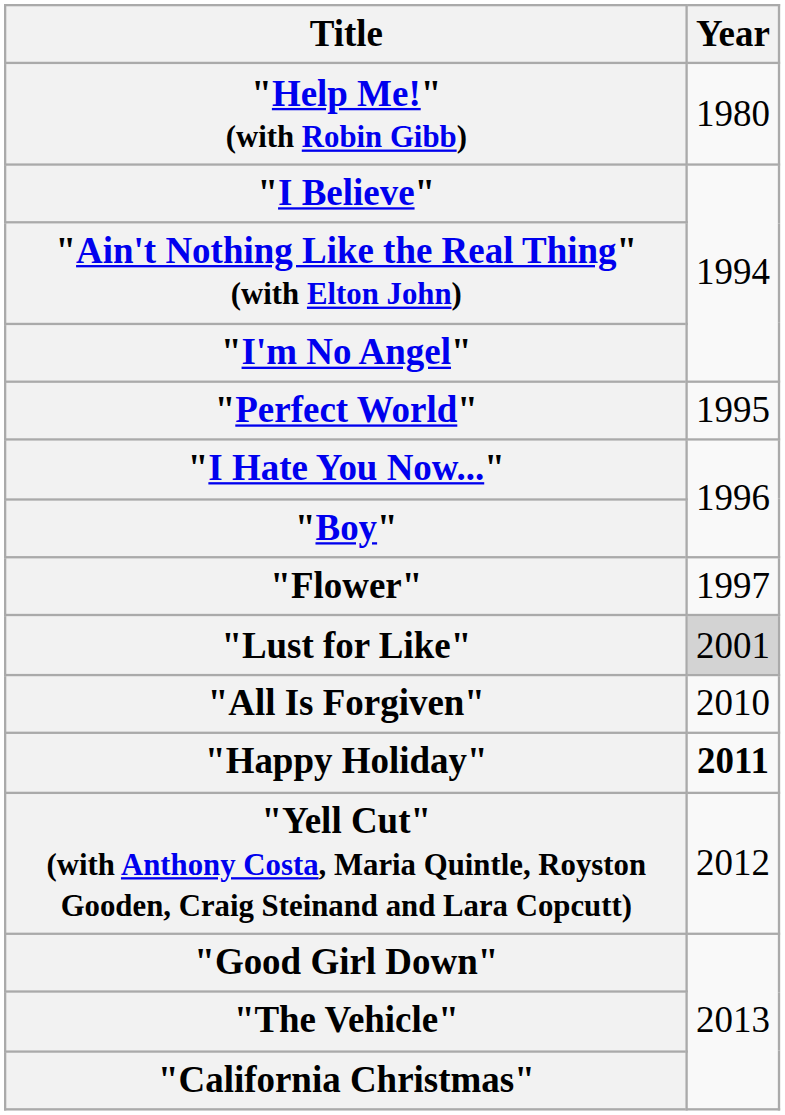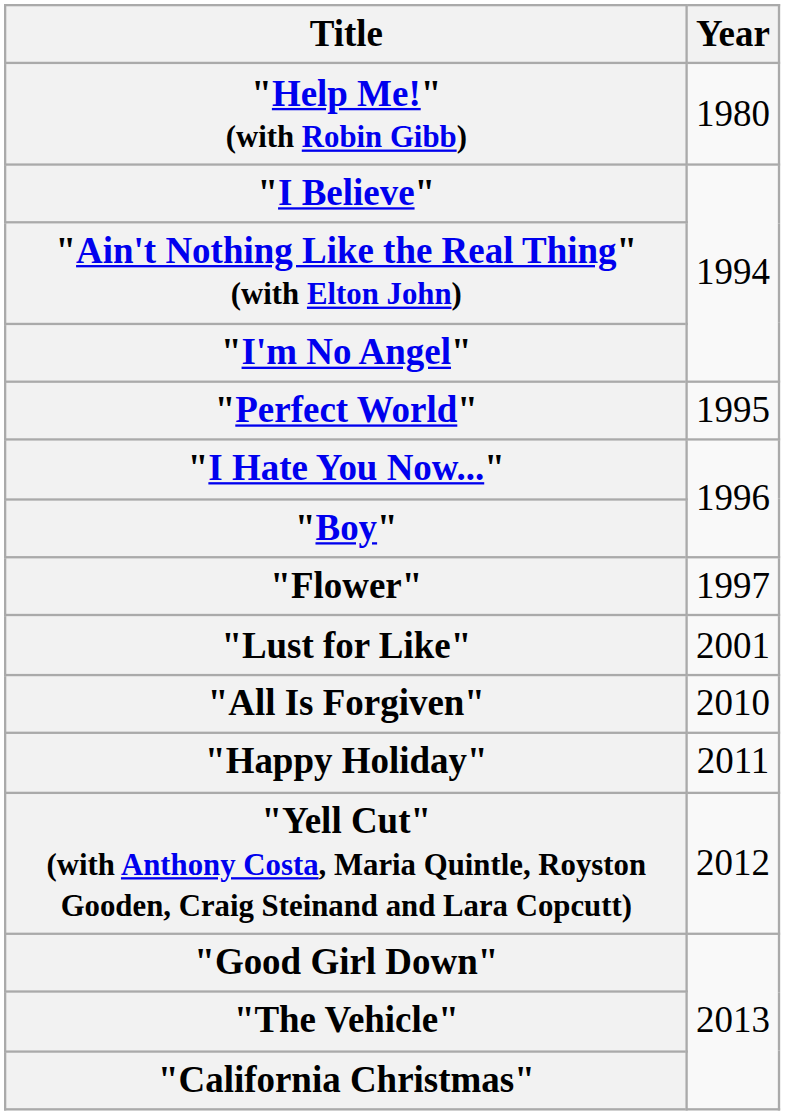(733, 644) lightgrey background -> (733, 644) no background
(733, 761) bold -> (733, 761) normal
